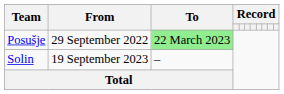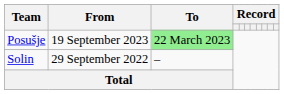(100, 39) 29 September 2022 -> (100, 39) 19 September 2023
(100, 59) 19 September 2023 -> (100, 59) 29 September 2022
